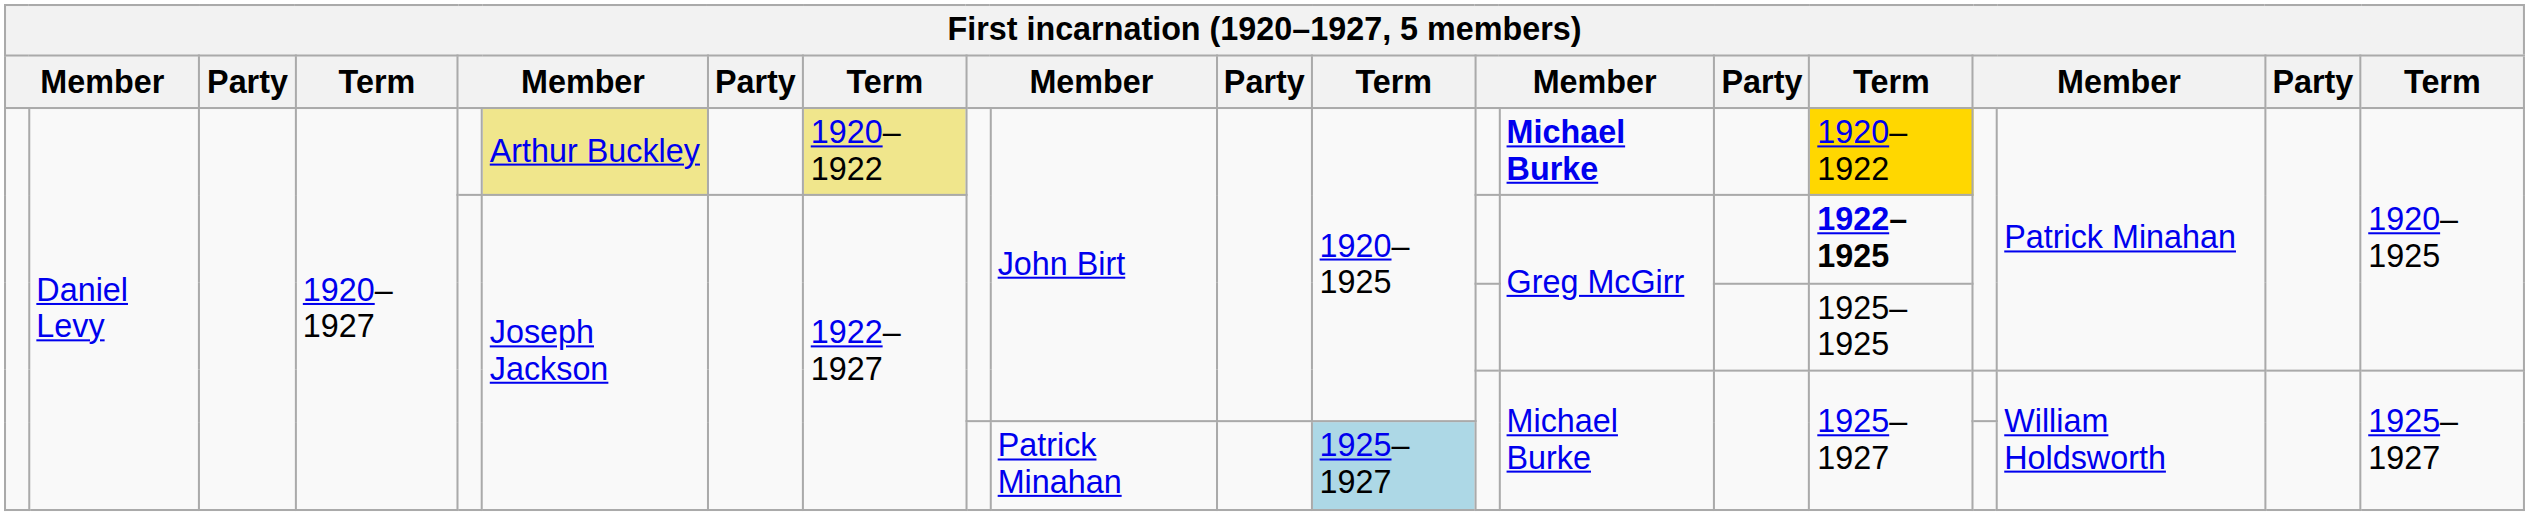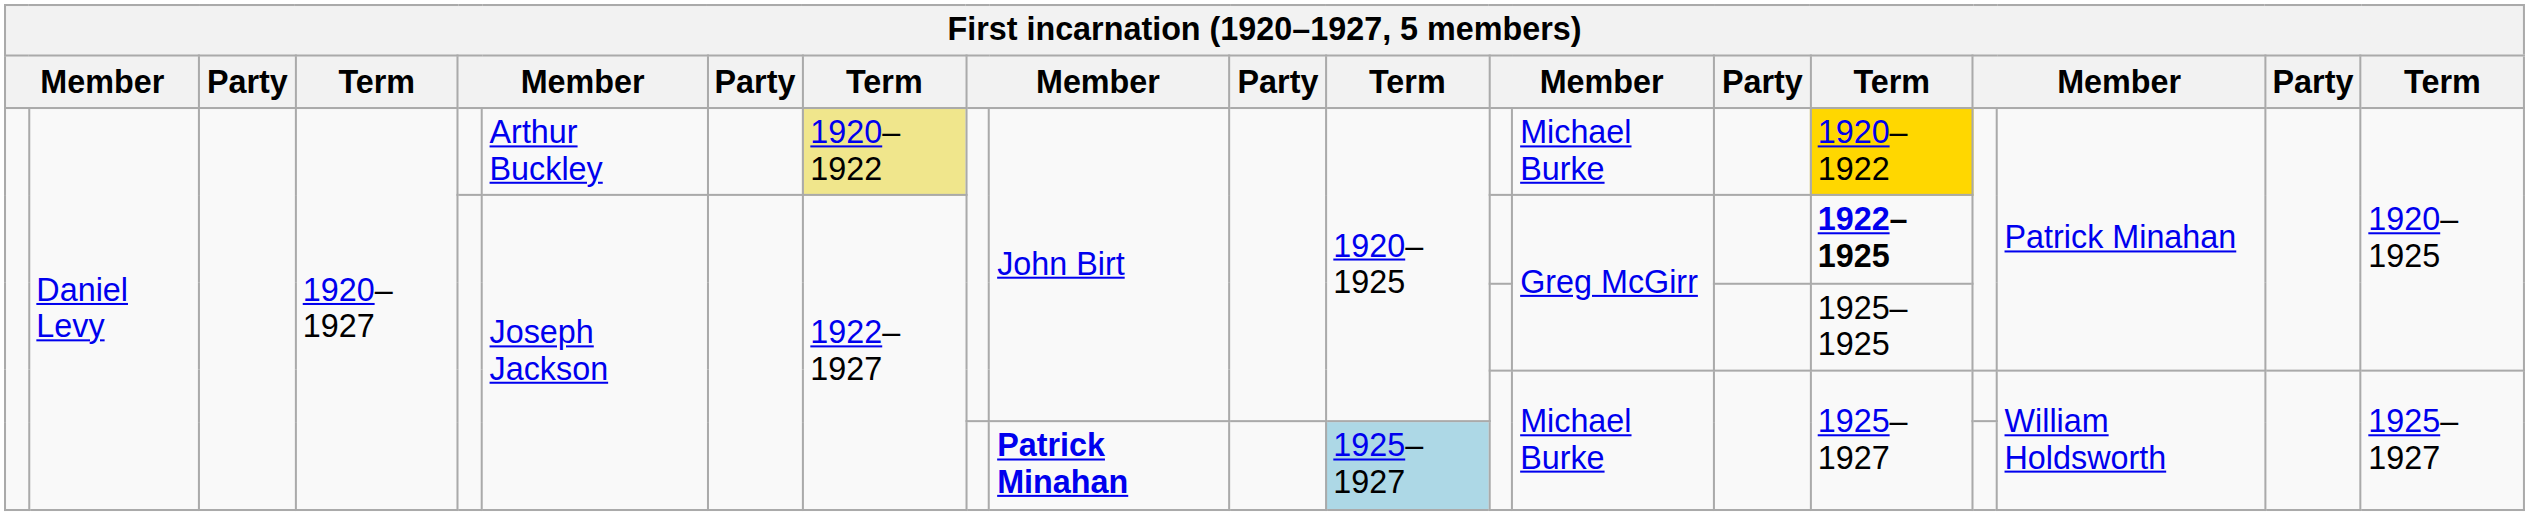(595, 150) khaki background -> (546, 150) no background
(1566, 150) bold -> (1576, 150) normal
(1060, 464) normal -> (1063, 464) bold
